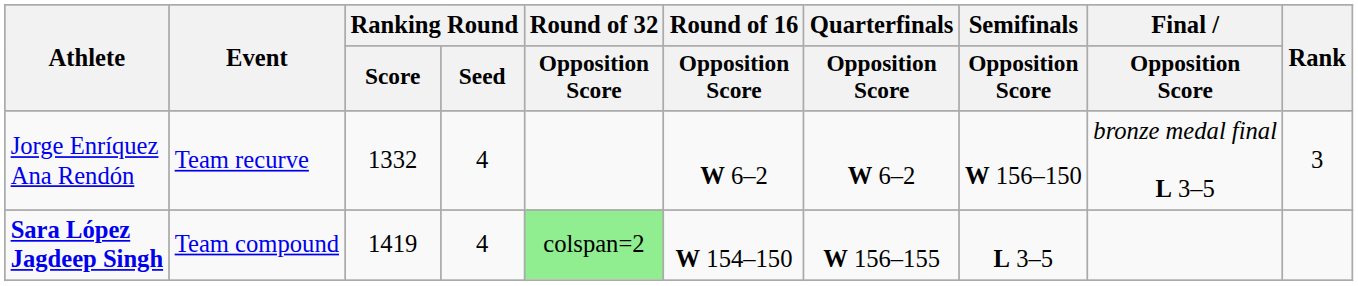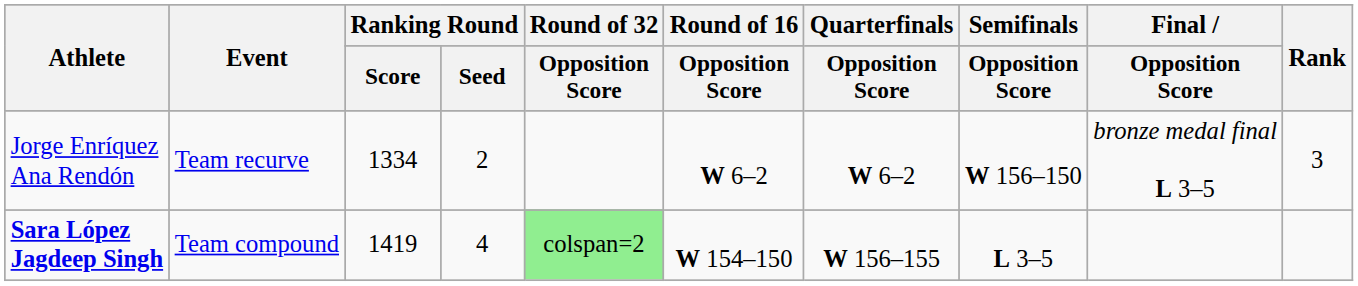(393, 160) 1332 -> (393, 160) 1334
(482, 160) 4 -> (482, 160) 2
